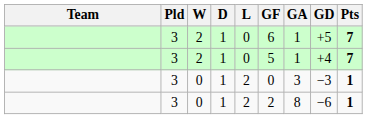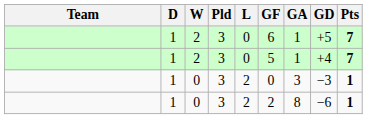columns swapped: (174, 15) <-> (223, 15)
